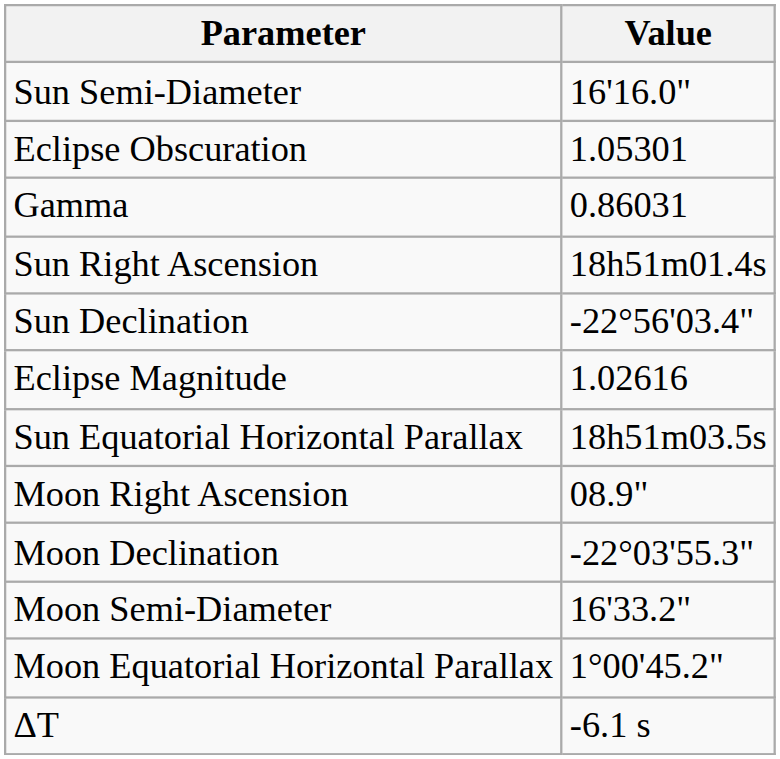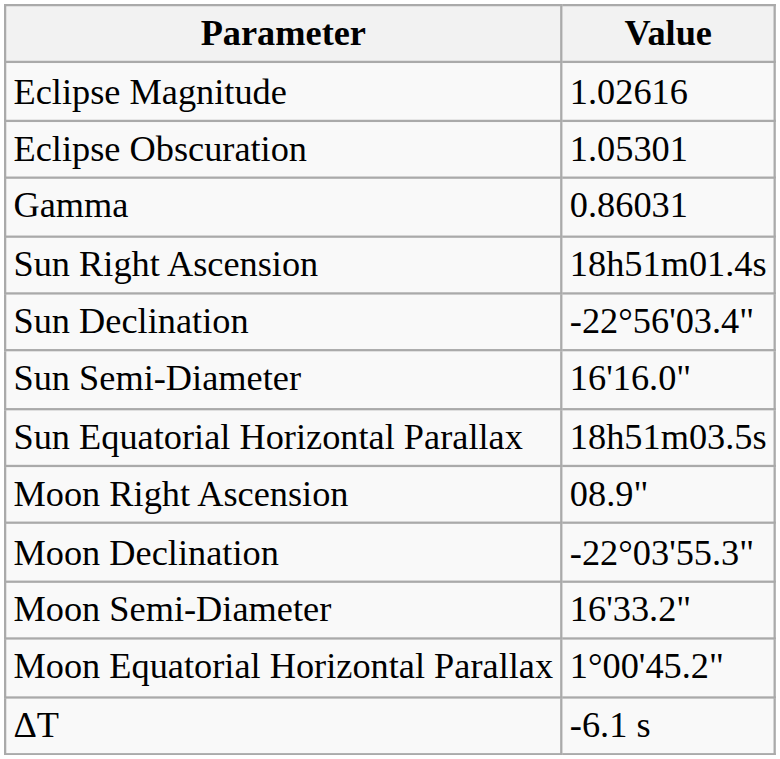rows swapped: (150, 378) <-> (157, 90)
